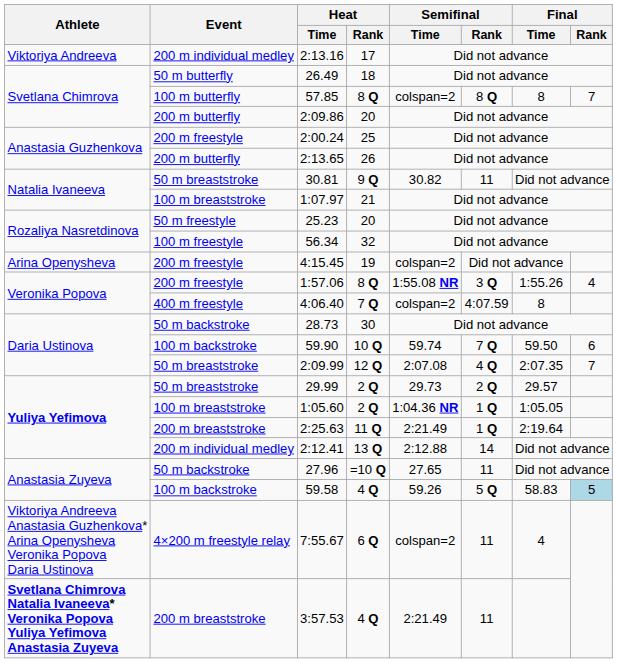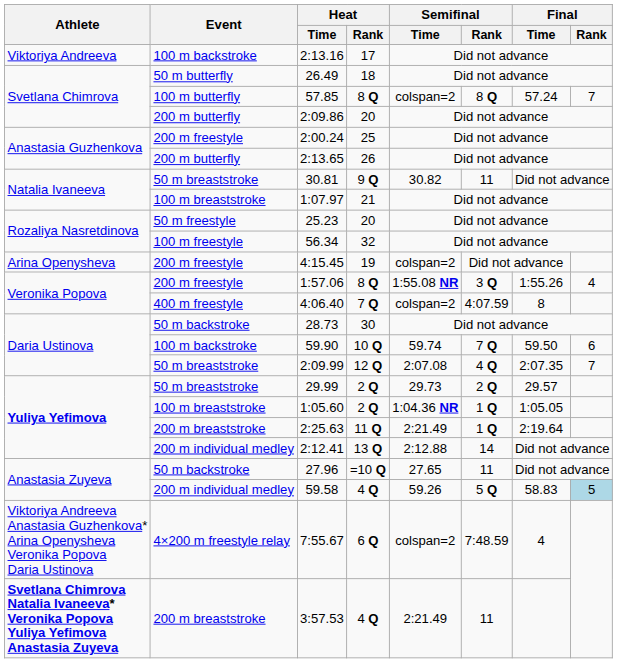(224, 55) 200 m individual medley -> (205, 55) 100 m backstroke
(541, 97) 8 -> (541, 97) 57.24
(205, 490) 100 m backstroke -> (224, 490) 200 m individual medley
(487, 540) 11 -> (487, 540) 7:48.59
